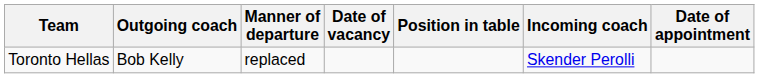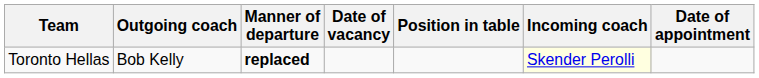(275, 60) normal -> (277, 60) bold
(581, 60) no background -> (581, 60) lightyellow background
